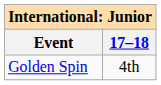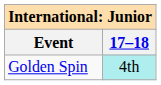(129, 67) no background -> (129, 67) paleturquoise background
